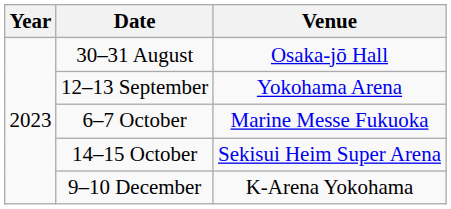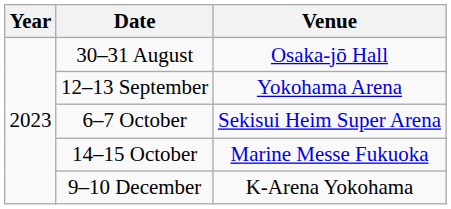(329, 120) Marine Messe Fukuoka -> (329, 120) Sekisui Heim Super Arena
(329, 154) Sekisui Heim Super Arena -> (329, 154) Marine Messe Fukuoka
